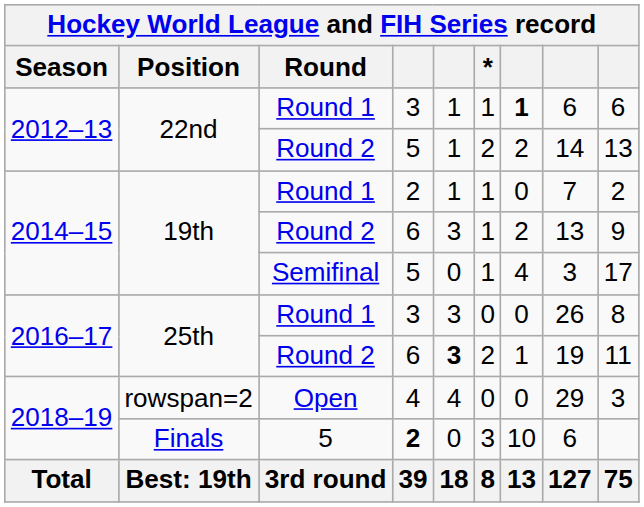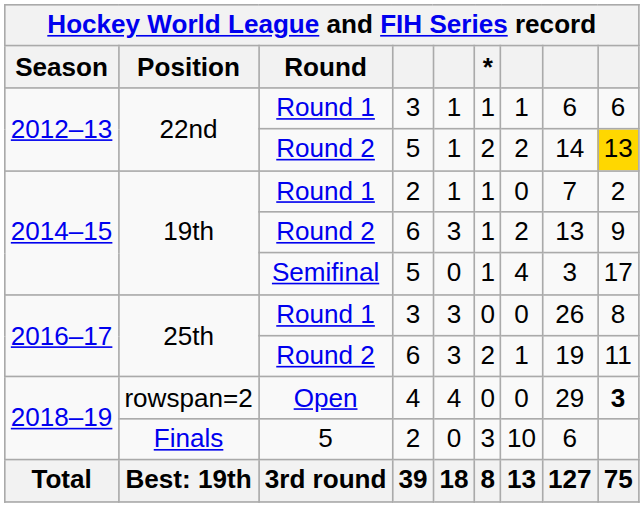(522, 107) bold -> (522, 107) normal
(618, 149) no background -> (618, 149) gold background
(454, 356) bold -> (454, 356) normal
(618, 397) normal -> (618, 397) bold
(413, 438) bold -> (413, 438) normal
